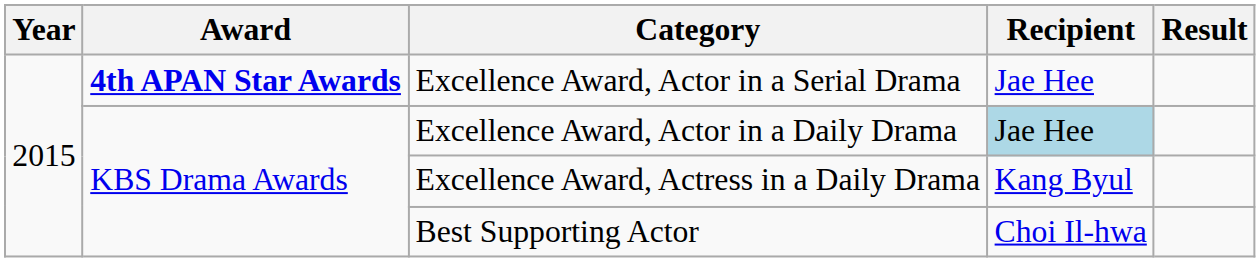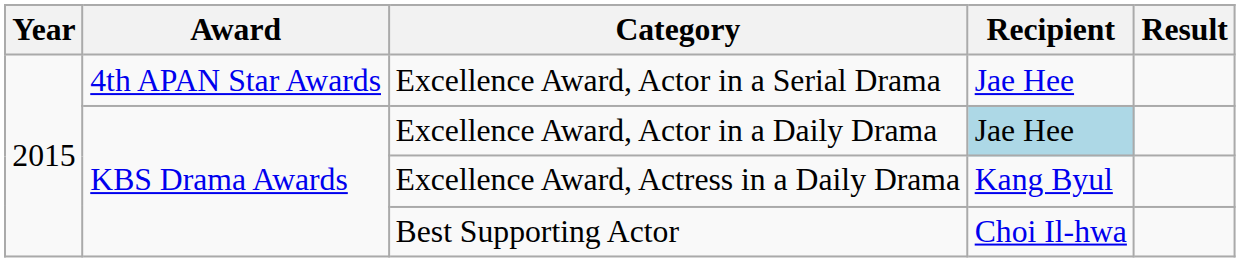(246, 79) bold -> (236, 79) normal
